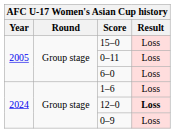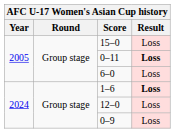(151, 58) normal -> (151, 58) bold
(151, 89) normal -> (151, 89) bold
(151, 105) bold -> (151, 105) normal
